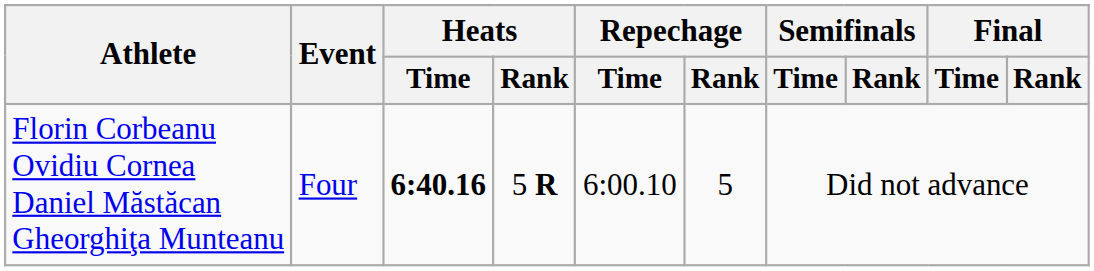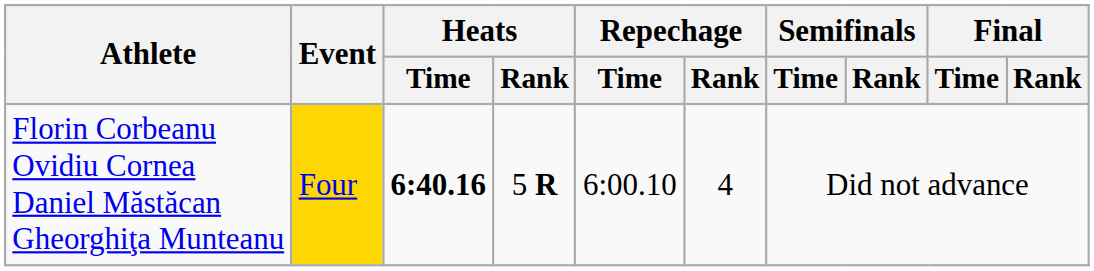(328, 184) no background -> (328, 184) gold background
(725, 184) 5 -> (725, 184) 4
